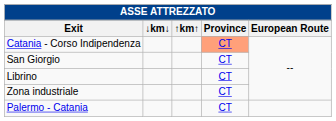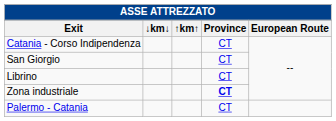(225, 44) lightsalmon background -> (225, 44) no background
(225, 92) normal -> (225, 92) bold
